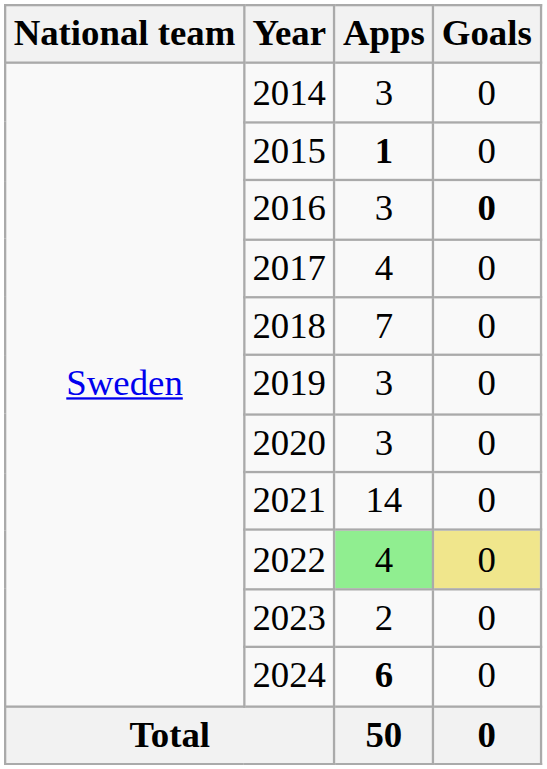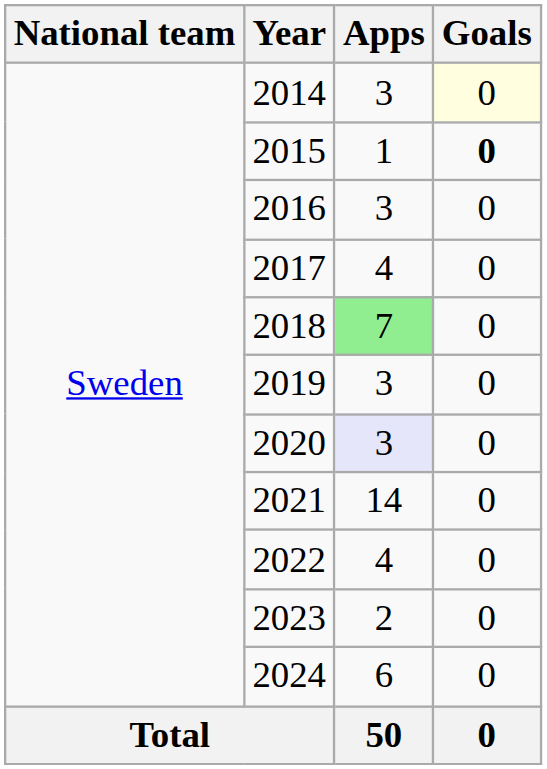(487, 92) no background -> (487, 92) lightyellow background
(384, 150) bold -> (384, 150) normal
(487, 150) normal -> (487, 150) bold
(487, 208) bold -> (487, 208) normal
(384, 325) no background -> (384, 325) lightgreen background
(384, 442) no background -> (384, 442) lavender background
(384, 558) lightgreen background -> (384, 558) no background
(487, 558) khaki background -> (487, 558) no background
(384, 675) bold -> (384, 675) normal
